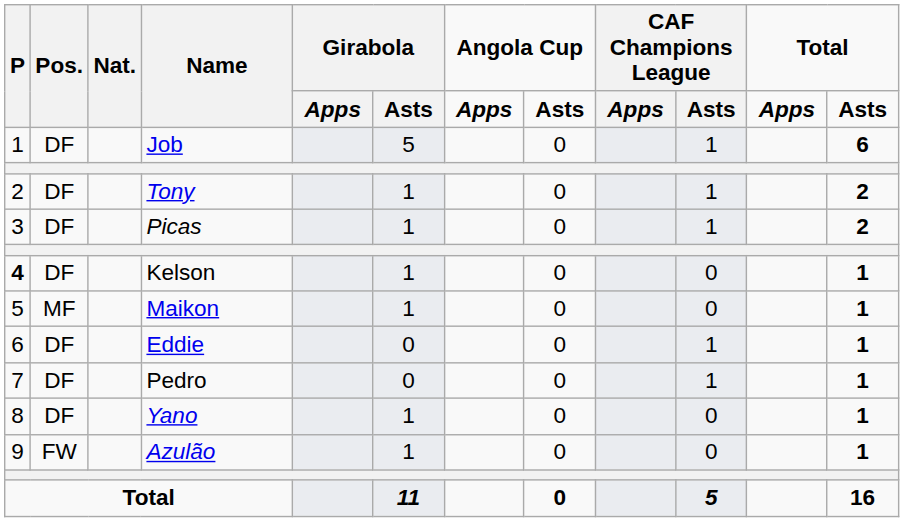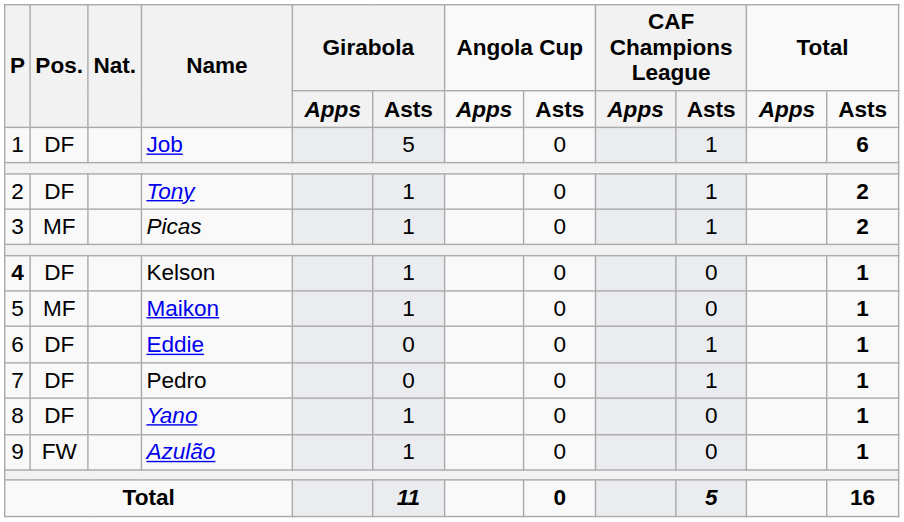(59, 226) DF -> (59, 226) MF
